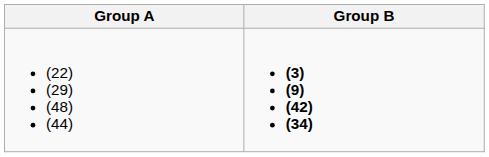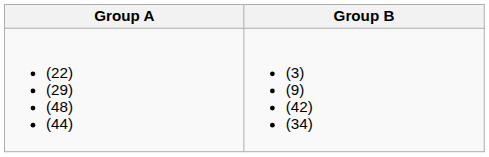(364, 99) bold -> (364, 99) normal
